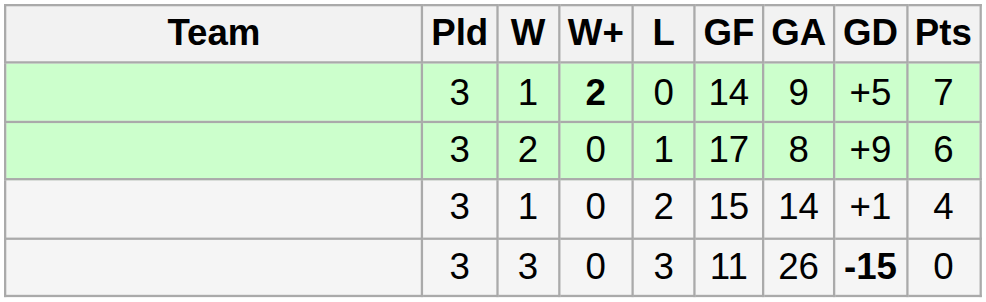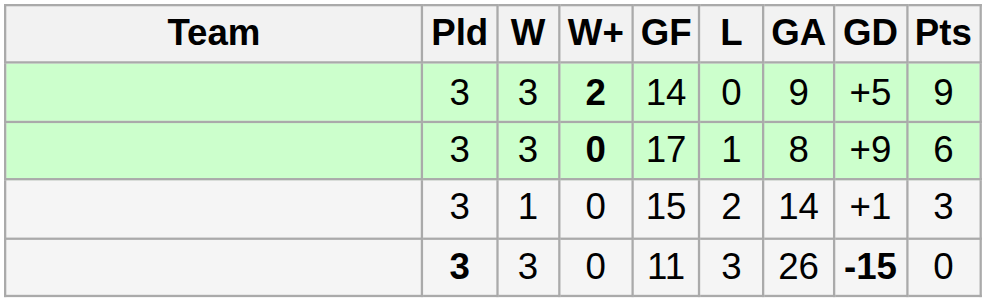columns swapped: (664, 33) <-> (729, 33)
(528, 91) 1 -> (528, 91) 3
(943, 91) 7 -> (943, 91) 9
(528, 149) 2 -> (528, 149) 3
(596, 149) normal -> (596, 149) bold
(943, 207) 4 -> (943, 207) 3
(460, 265) normal -> (460, 265) bold
